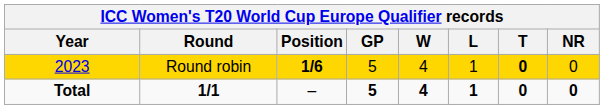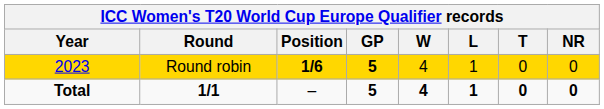(372, 66) normal -> (372, 66) bold
(523, 66) bold -> (523, 66) normal
